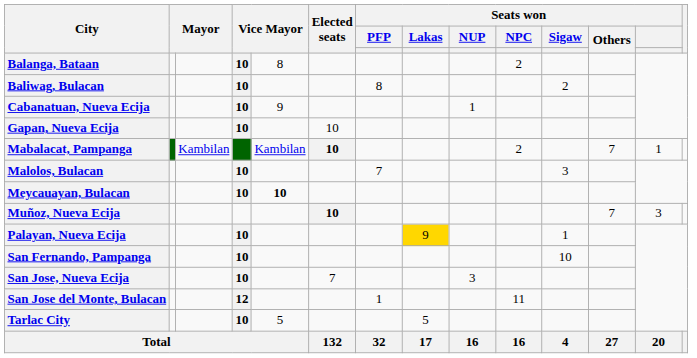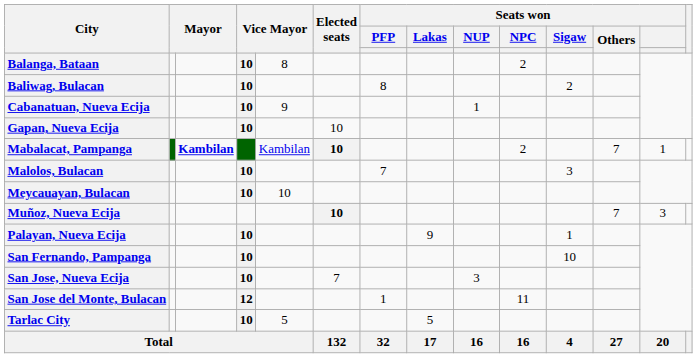(204, 149) normal -> (206, 149) bold
(280, 192) bold -> (284, 192) normal
(426, 235) gold background -> (430, 235) no background
